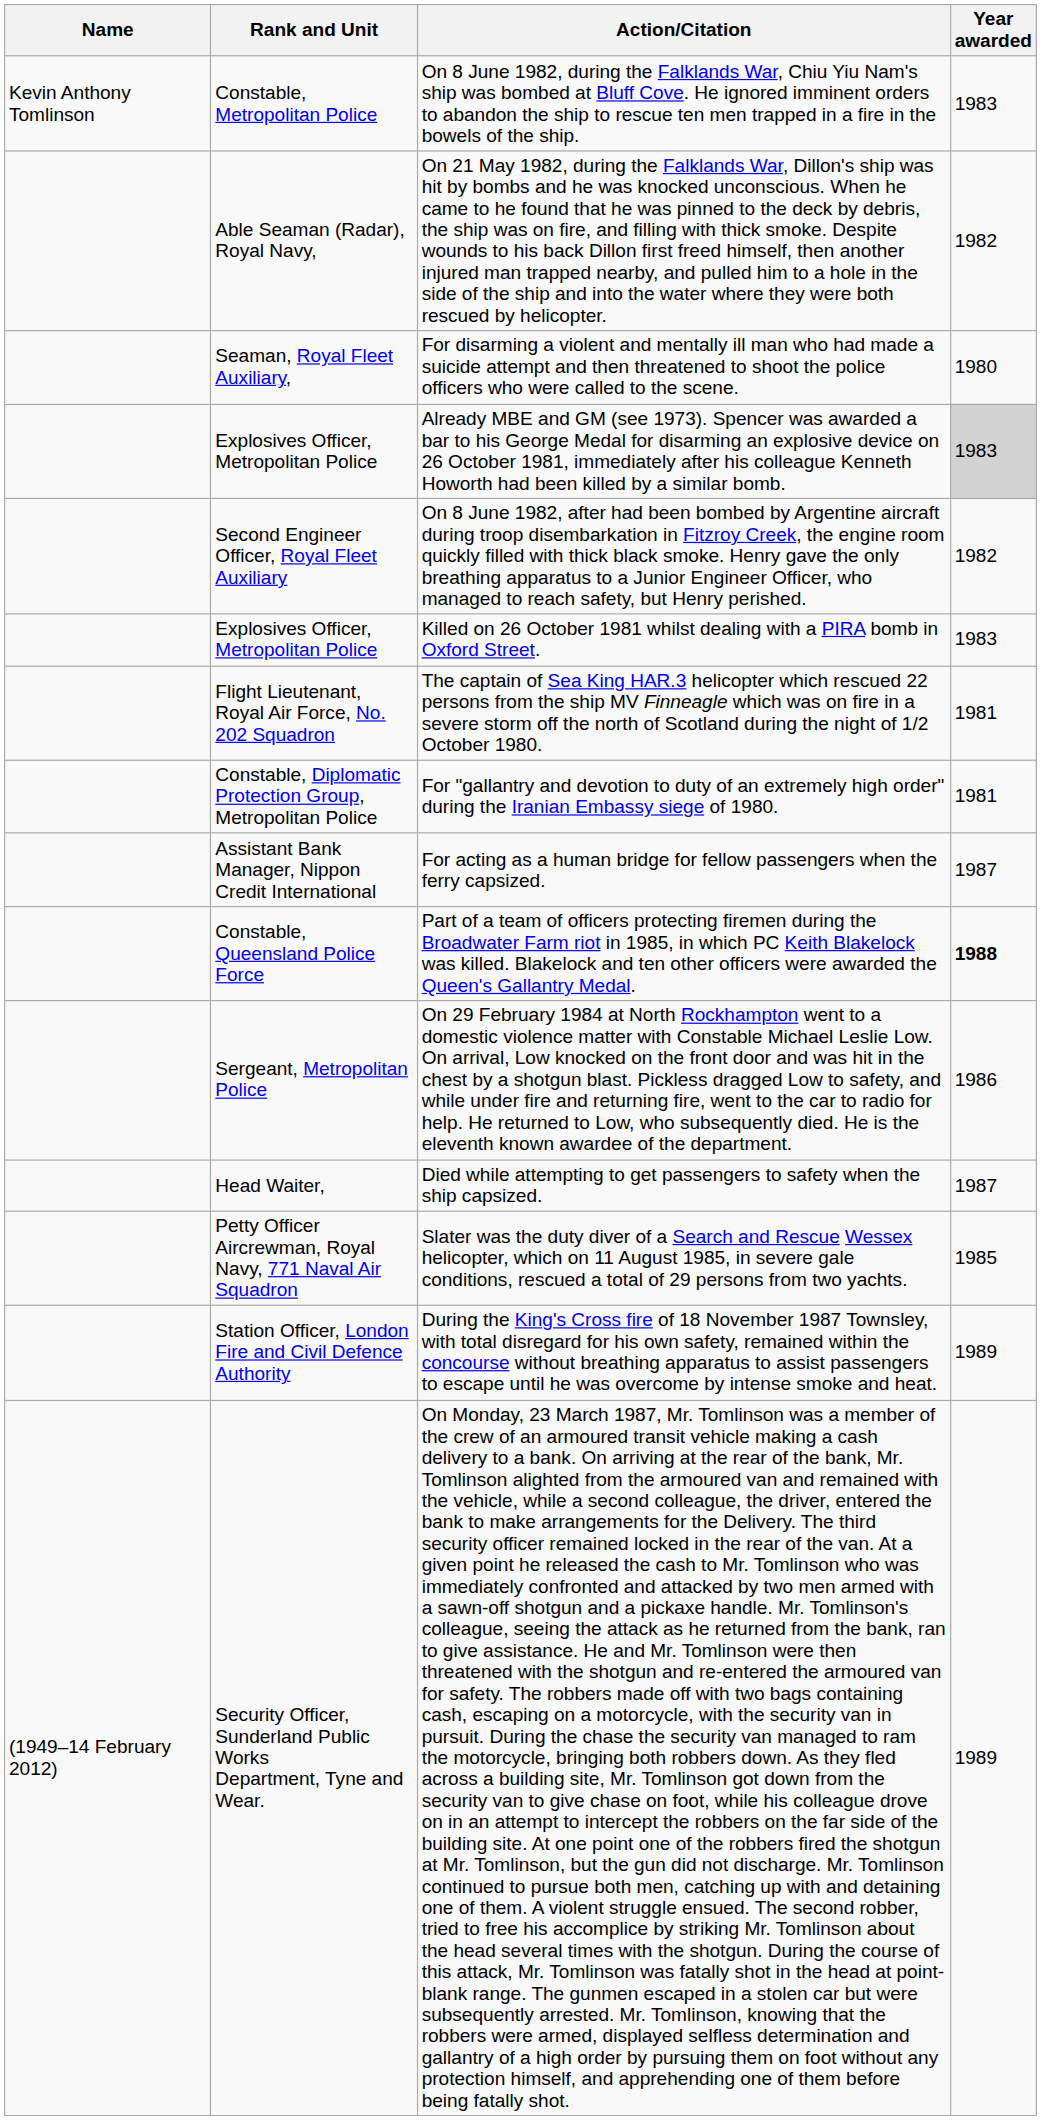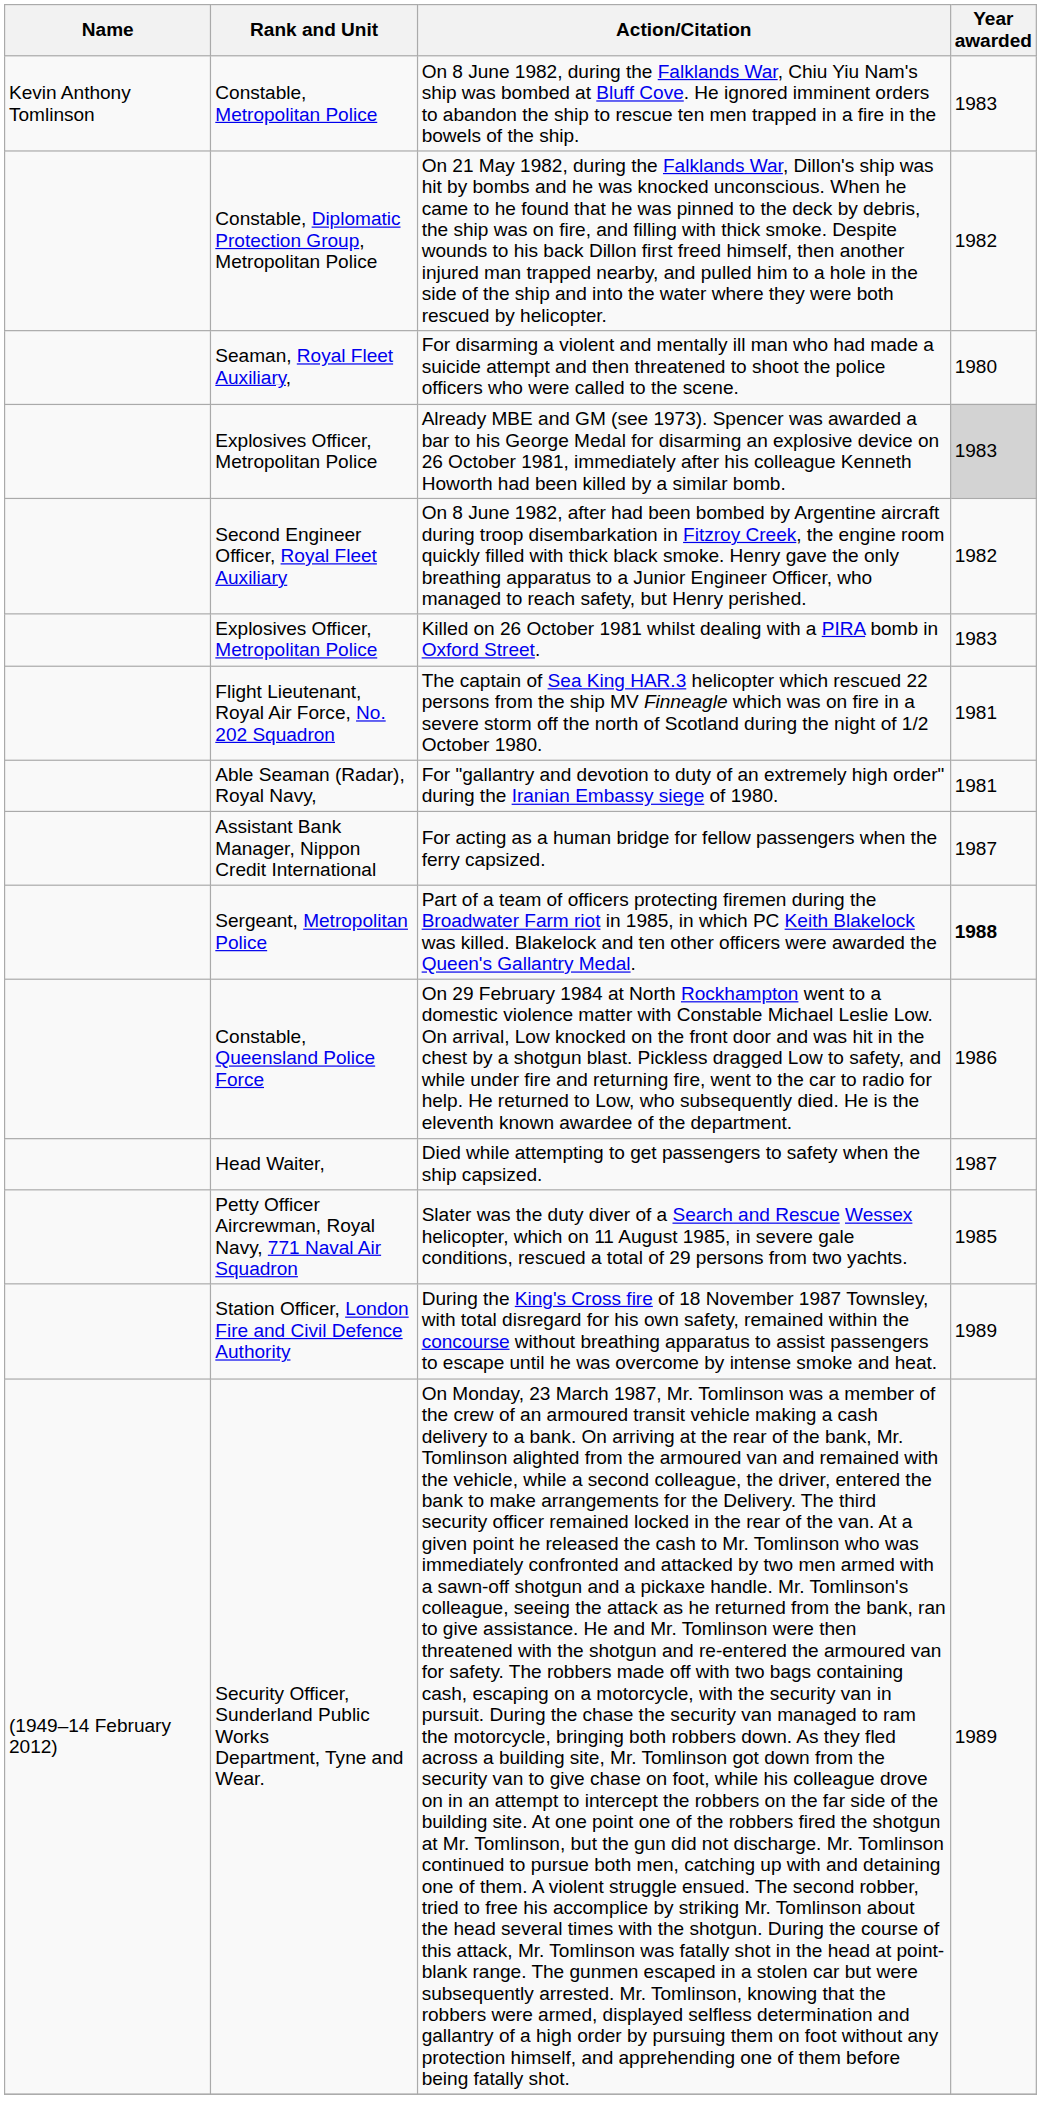(310, 240) Able Seaman (Radar), Royal Navy, -> (308, 240) Constable, Diplomatic Protection Group, Metropolitan Police
(308, 796) Constable, Diplomatic Protection Group, Metropolitan Police -> (310, 785) Able Seaman (Radar), Royal Navy,
(295, 953) Constable, Queensland Police Force -> (312, 932) Sergeant, Metropolitan Police
(312, 1080) Sergeant, Metropolitan Police -> (295, 1058) Constable, Queensland Police Force
